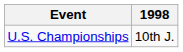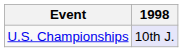(155, 36) no background -> (155, 36) lavender background
